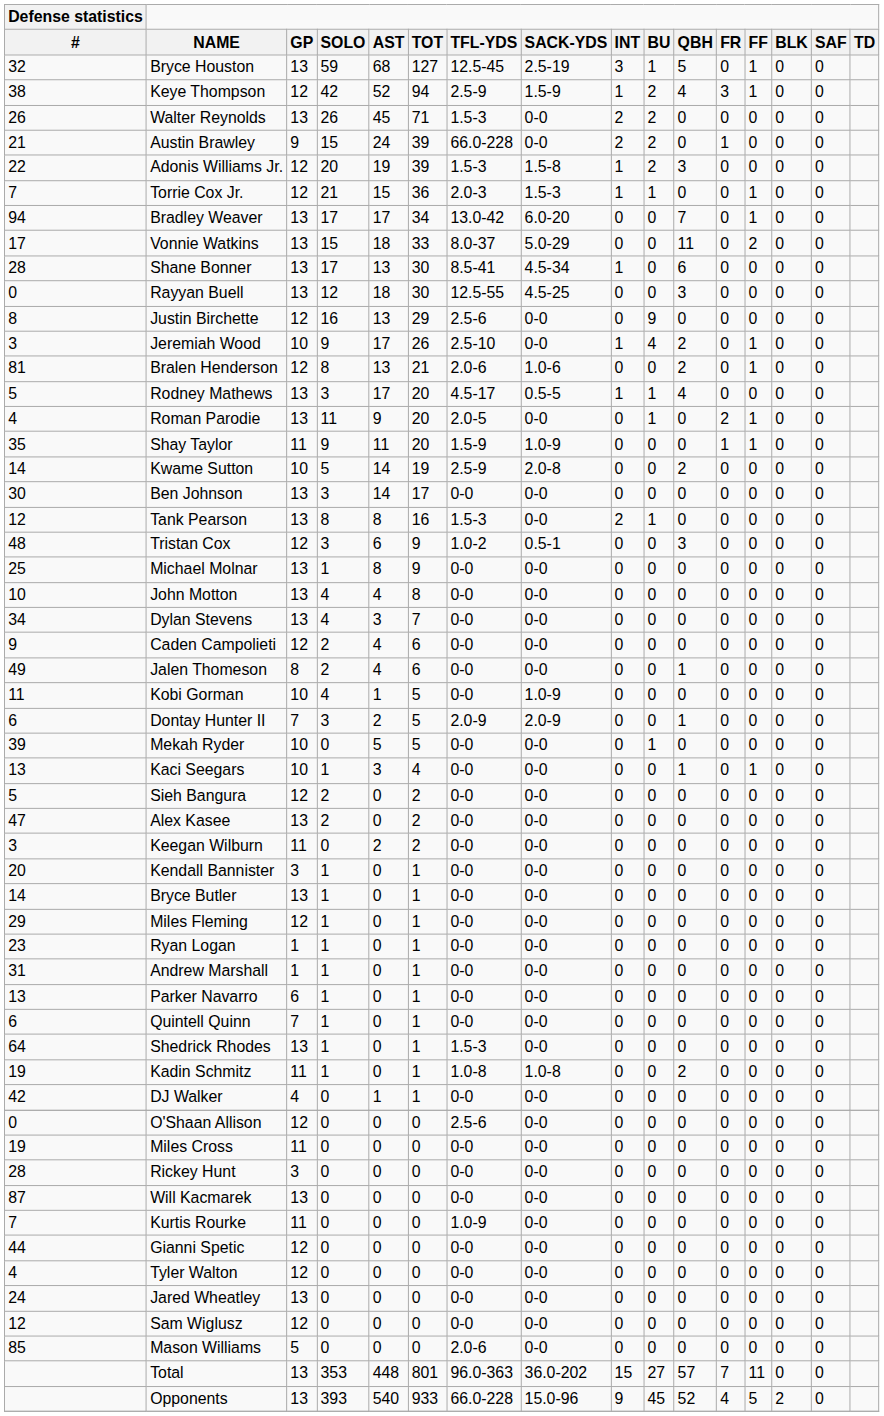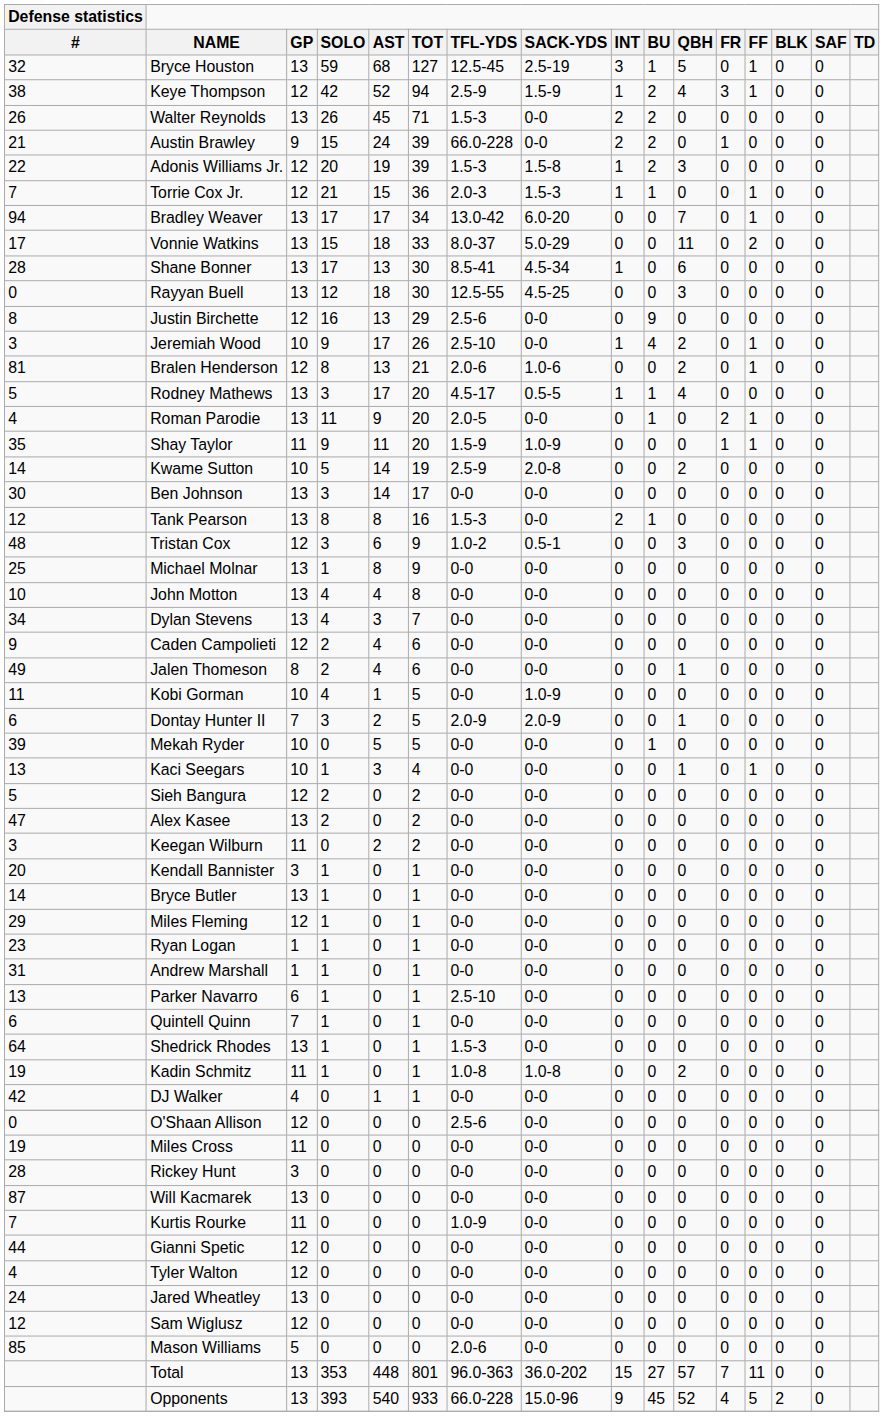(462, 996) 0-0 -> (473, 996) 2.5-10
